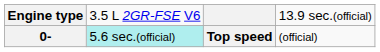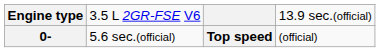(132, 36) paleturquoise background -> (132, 36) no background
